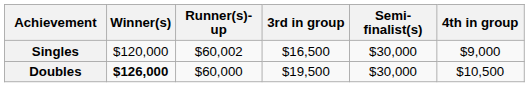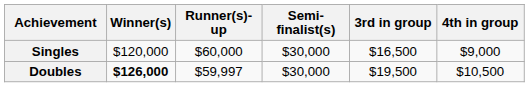columns swapped: (393, 23) <-> (306, 23)
(219, 51) $60,002 -> (219, 51) $60,000
(219, 72) $60,000 -> (219, 72) $59,997
